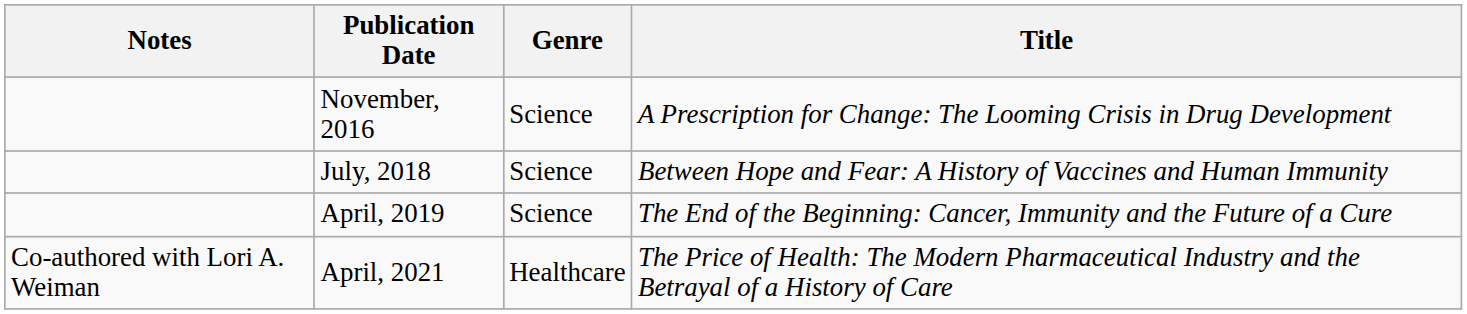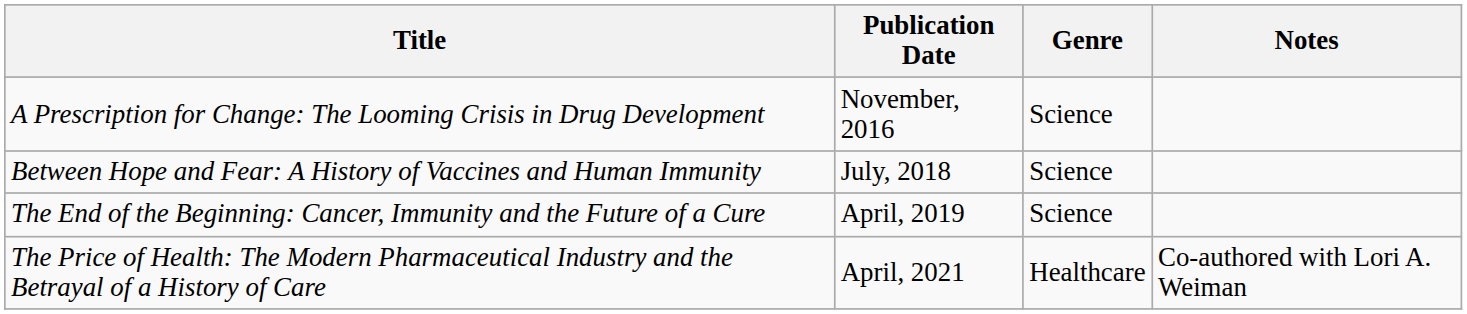columns swapped: (1047, 40) <-> (160, 40)
